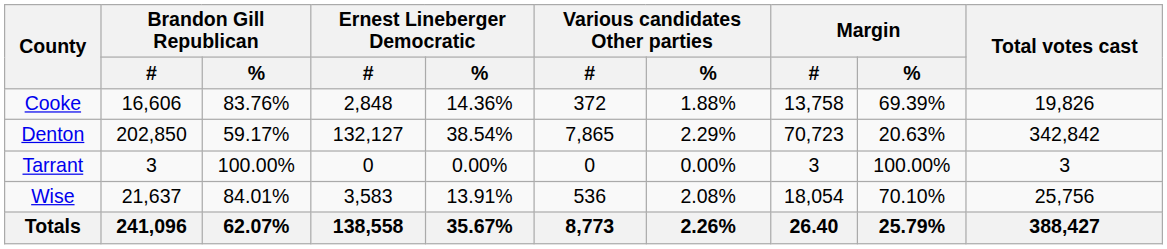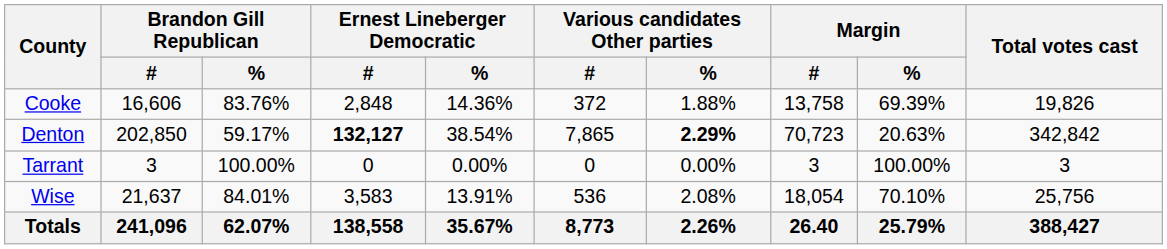(368, 134) normal -> (368, 134) bold
(708, 134) normal -> (708, 134) bold
